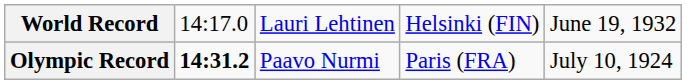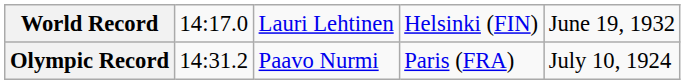(214, 60) bold -> (214, 60) normal
